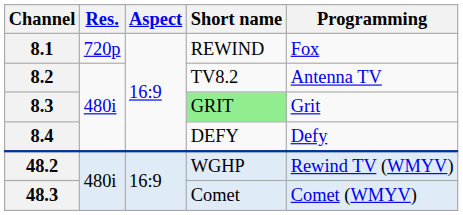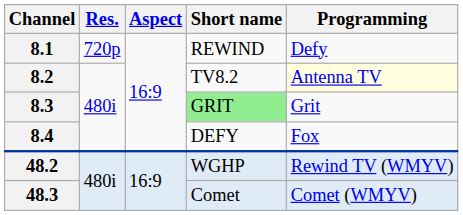(305, 48) Fox -> (309, 48) Defy
(336, 77) no background -> (336, 77) lightyellow background
(309, 135) Defy -> (305, 135) Fox
